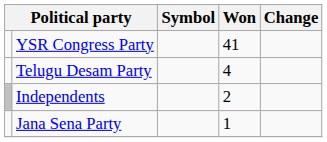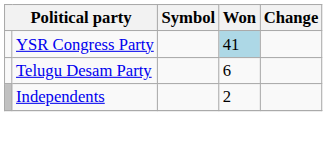(231, 44) no background -> (231, 44) lightblue background
(227, 70) 4 -> (227, 70) 6
- row: (69, 123)
